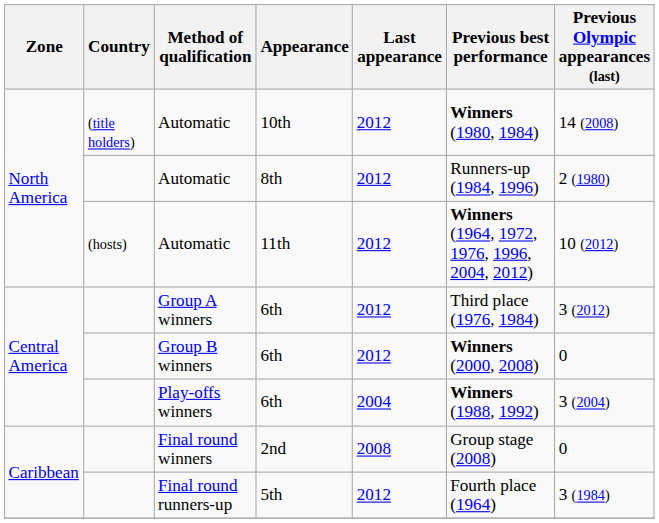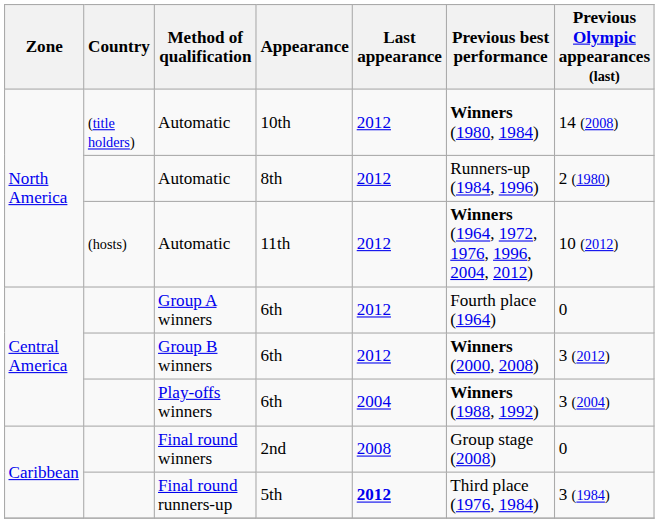(494, 309) Third place (1976, 1984) -> (493, 309) Fourth place (1964)
(584, 309) 3 (2012) -> (563, 309) 0
(563, 356) 0 -> (584, 356) 3 (2012)
(374, 495) normal -> (374, 495) bold
(493, 495) Fourth place (1964) -> (494, 495) Third place (1976, 1984)
